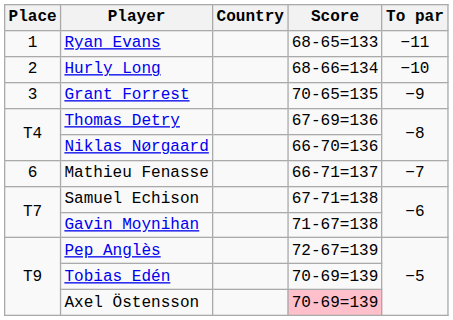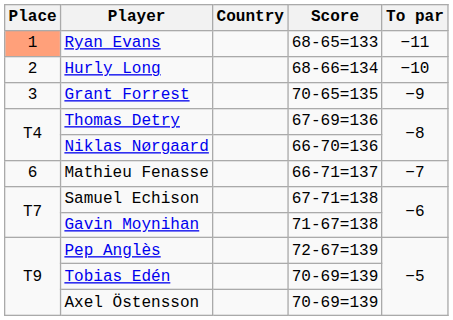(33, 44) no background -> (33, 44) lightsalmon background
(335, 303) pink background -> (335, 303) no background
